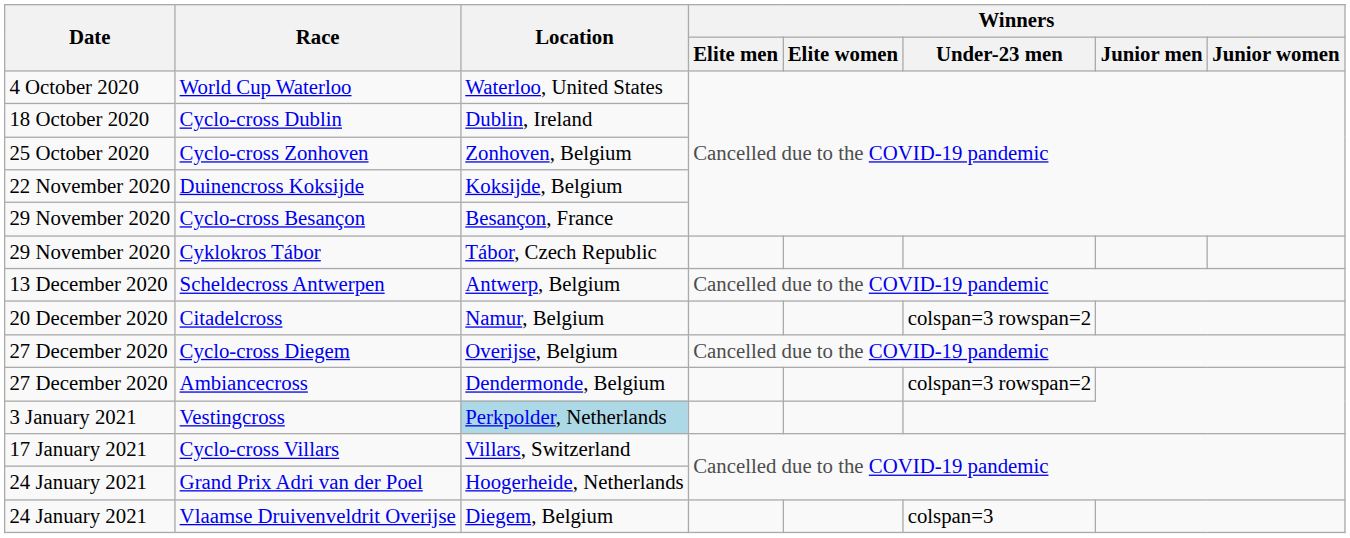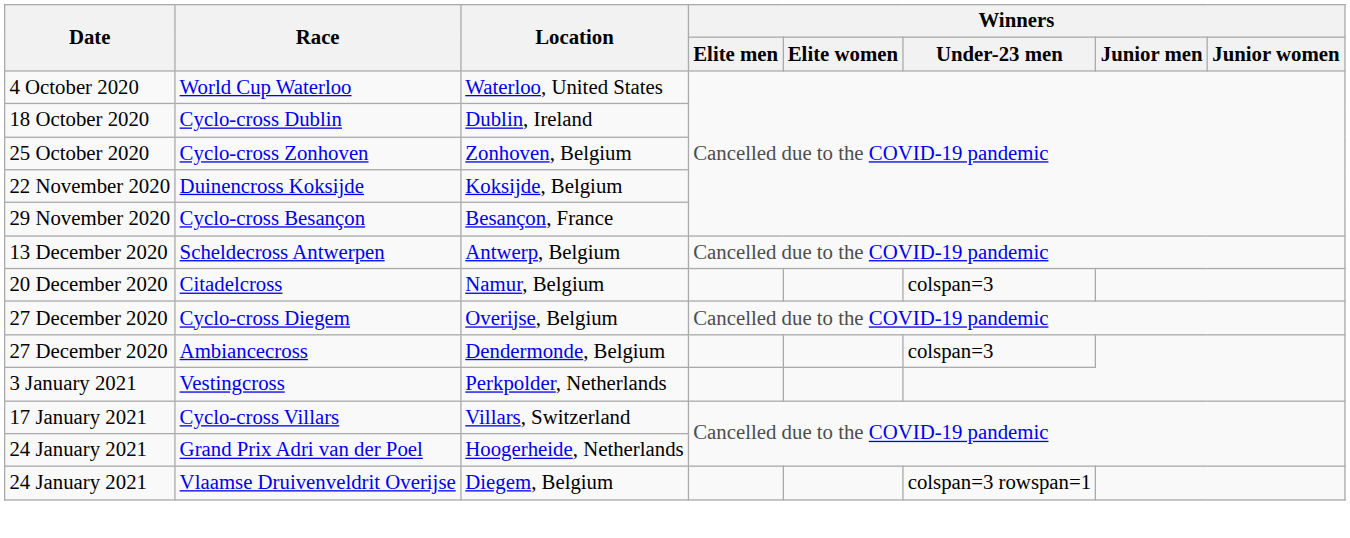- row: (250, 251)
(999, 317) colspan=3 rowspan=2 -> (951, 284) colspan=3
(999, 383) colspan=3 rowspan=2 -> (951, 350) colspan=3
(566, 416) lightblue background -> (566, 383) no background
(951, 515) colspan=3 -> (999, 482) colspan=3 rowspan=1
